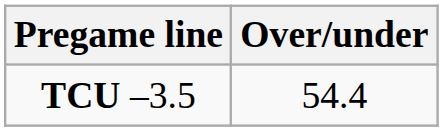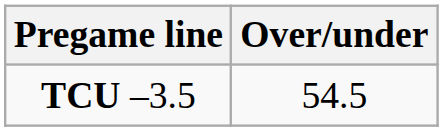(334, 94) 54.4 -> (334, 94) 54.5
